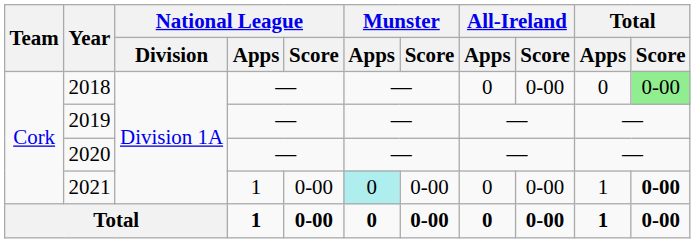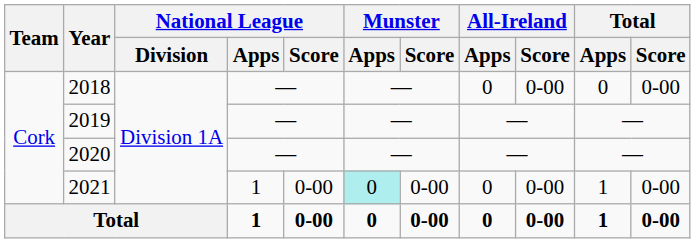(661, 87) lightgreen background -> (661, 87) no background
(661, 187) bold -> (661, 187) normal
